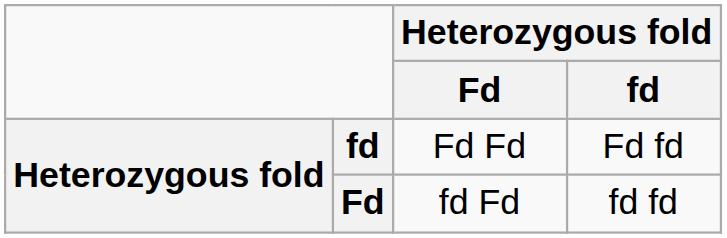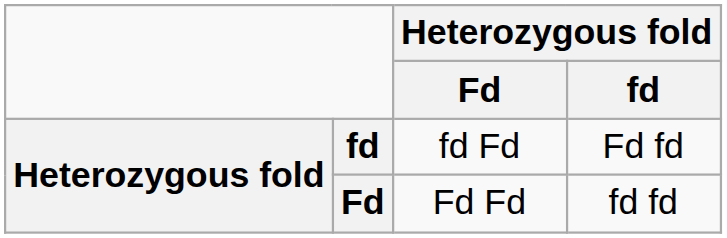(479, 145) Fd Fd -> (479, 145) fd Fd
(479, 202) fd Fd -> (479, 202) Fd Fd
